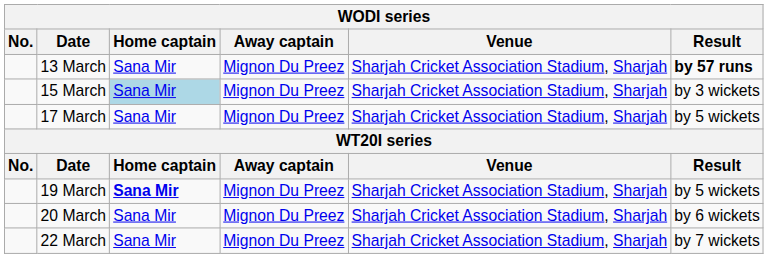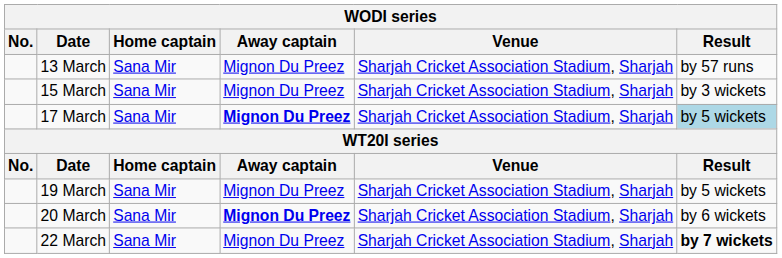(714, 66) bold -> (717, 66) normal
(145, 91) lightblue background -> (145, 91) no background
(284, 116) normal -> (287, 116) bold
(717, 116) no background -> (723, 116) lightblue background
(146, 191) bold -> (145, 191) normal
(284, 215) normal -> (287, 215) bold
(717, 240) normal -> (727, 240) bold
